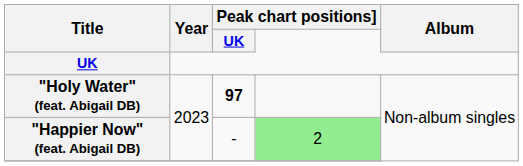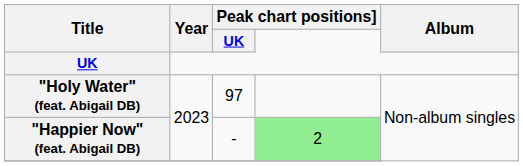(234, 96) bold -> (234, 96) normal
